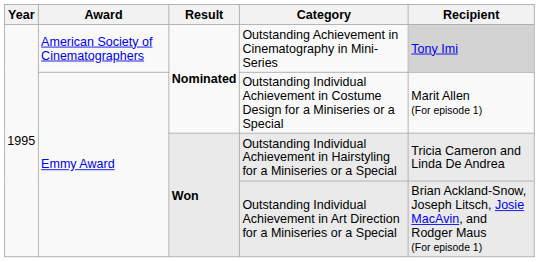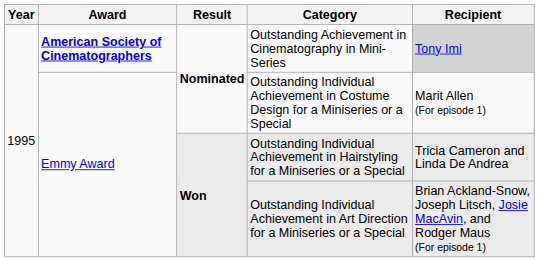(97, 48) normal -> (101, 48) bold
